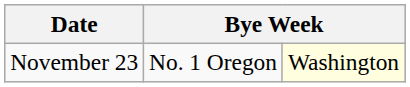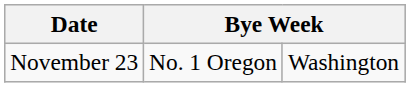(343, 62) lightyellow background -> (343, 62) no background
